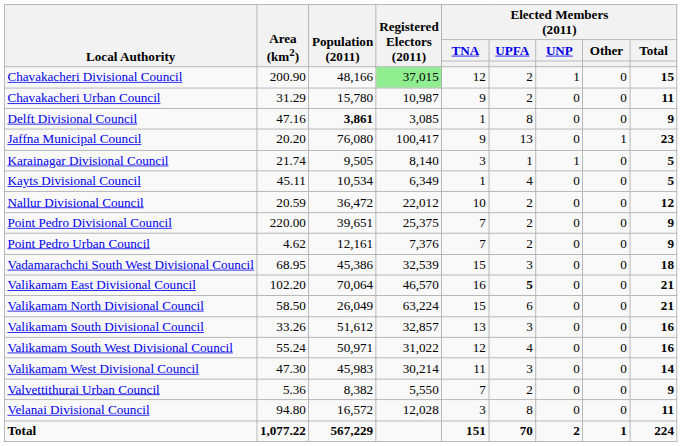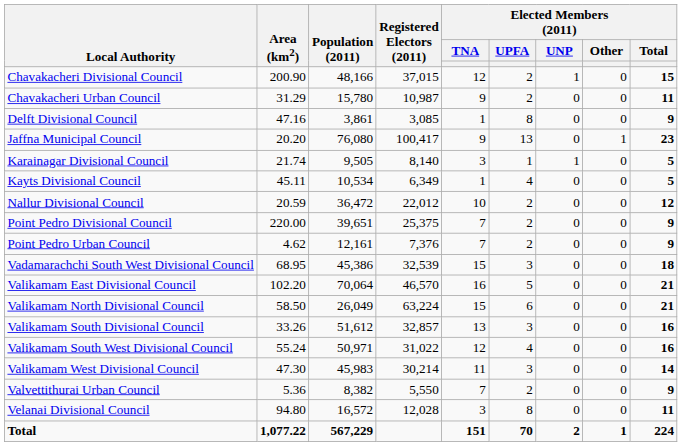(421, 77) lightgreen background -> (421, 77) no background
(358, 118) bold -> (358, 118) normal
(530, 285) bold -> (530, 285) normal
